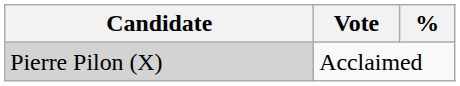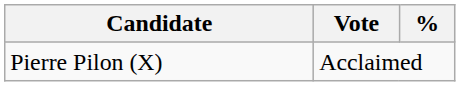(86, 61) lightgrey background -> (86, 61) no background
